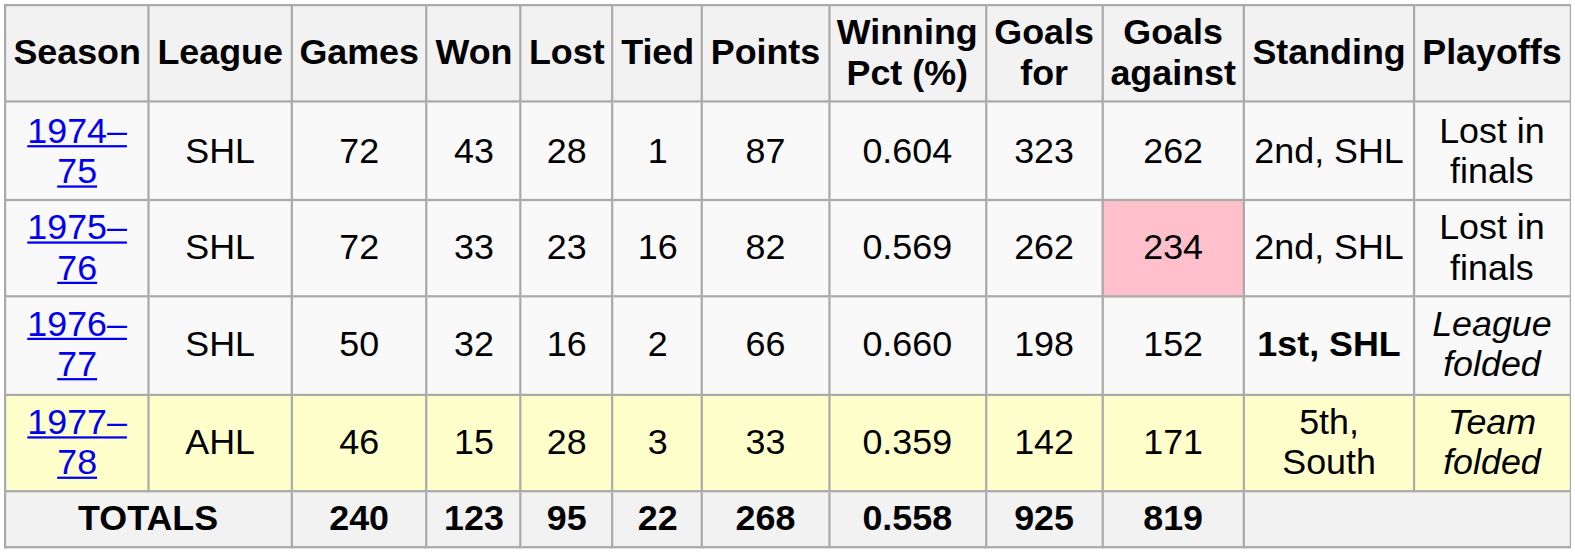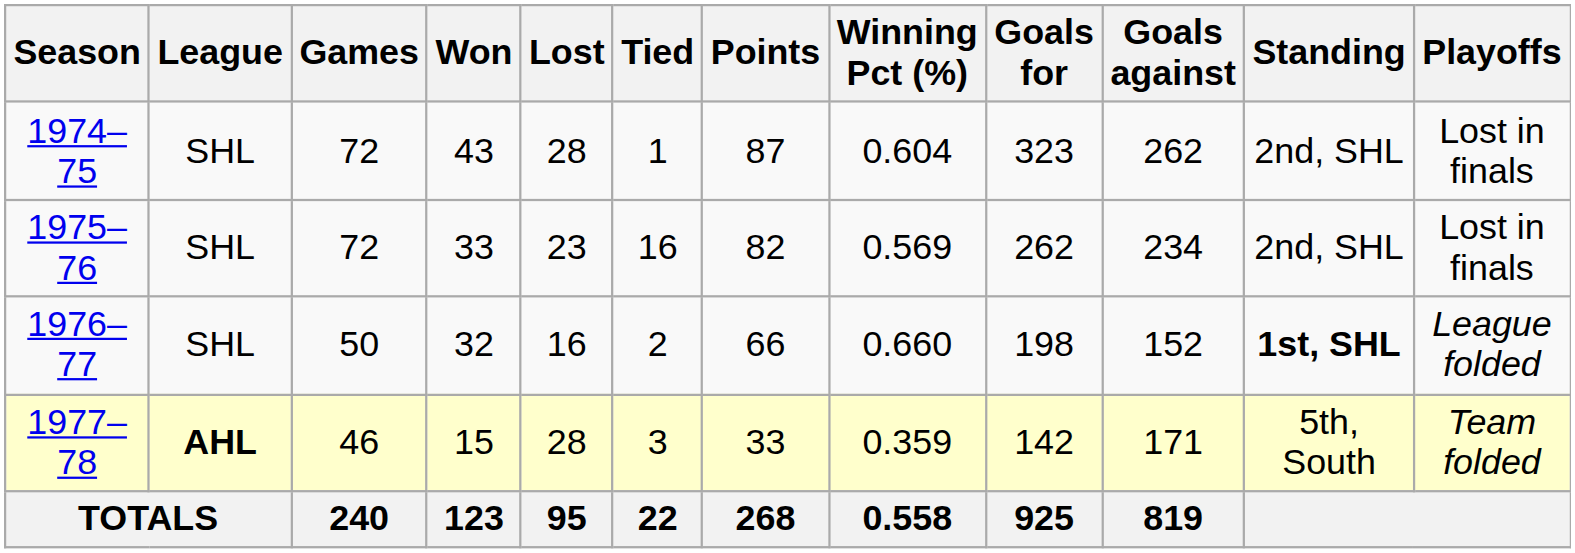(1173, 247) pink background -> (1173, 247) no background
(220, 441) normal -> (220, 441) bold
